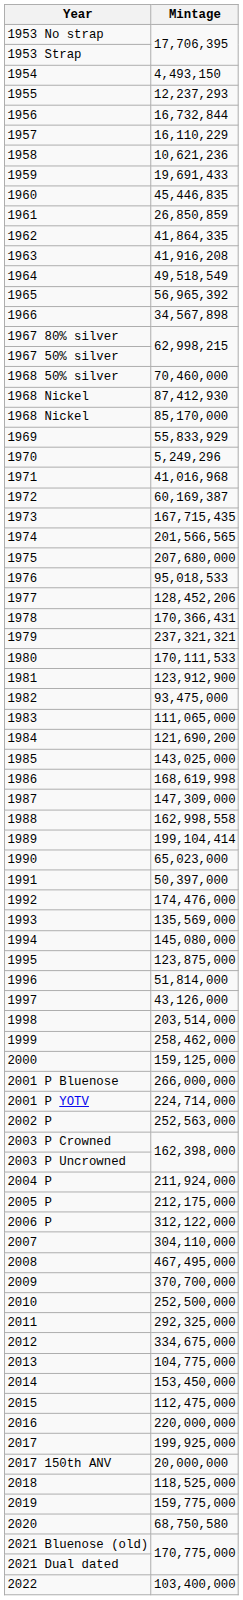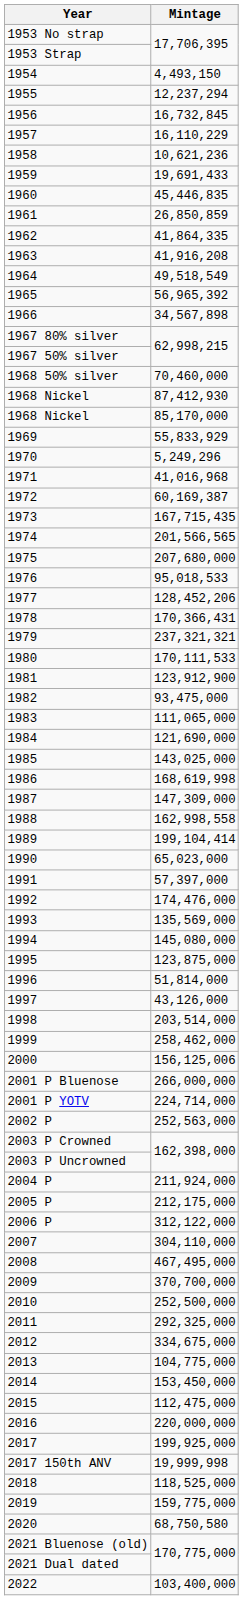(191, 95) 12,237,293 -> (191, 95) 12,237,294
(191, 115) 16,732,844 -> (191, 115) 16,732,845
(195, 739) 121,690,200 -> (195, 739) 121,690,000
(191, 880) 50,397,000 -> (191, 880) 57,397,000
(195, 1061) 159,125,000 -> (195, 1061) 156,125,006
(191, 1464) 20,000,000 -> (191, 1464) 19,999,998
